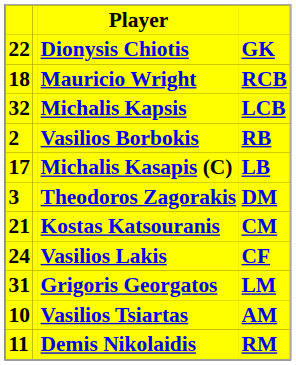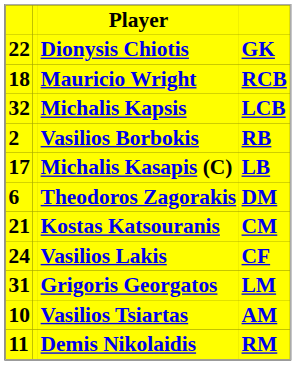(14, 196) 3 -> (14, 196) 6
